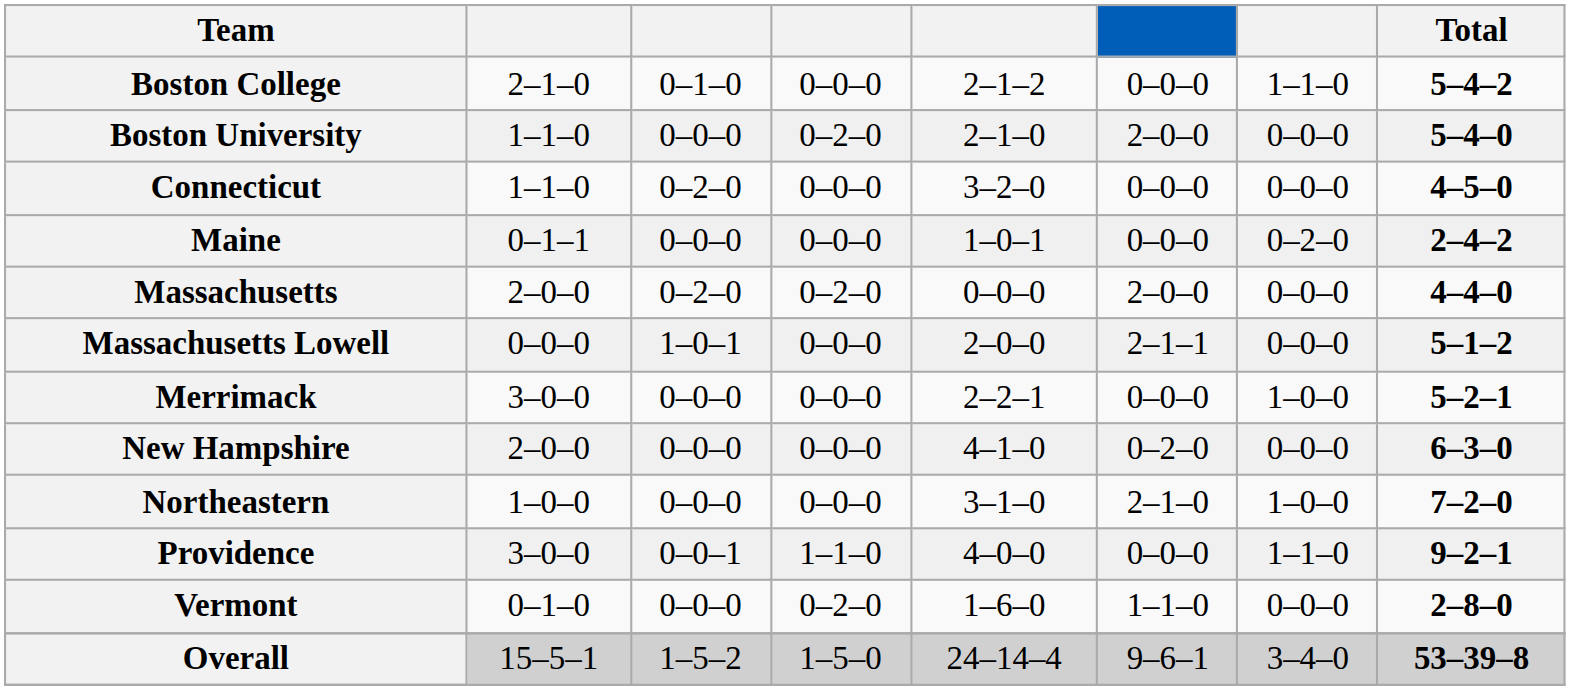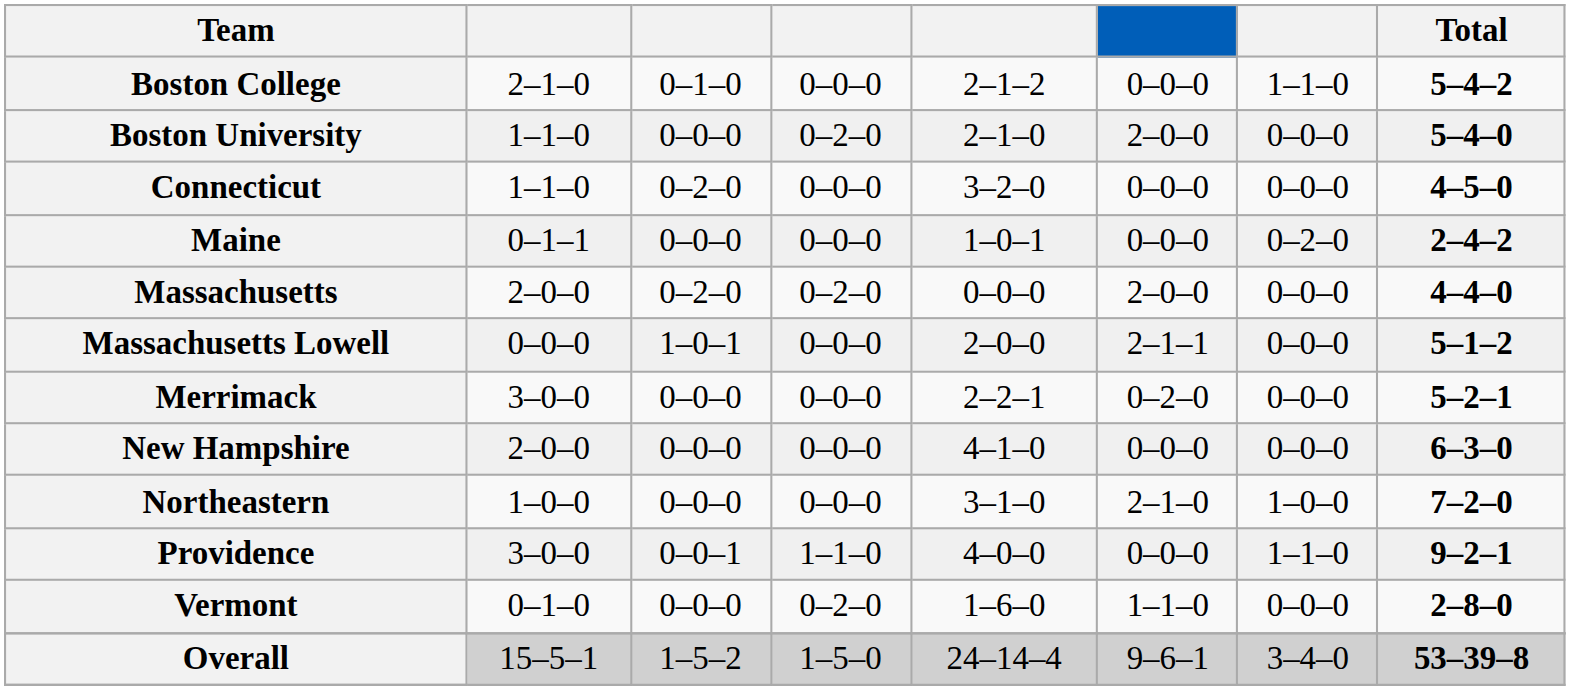(1168, 396) 0–0–0 -> (1168, 396) 0–2–0
(1308, 396) 1–0–0 -> (1308, 396) 0–0–0
(1168, 448) 0–2–0 -> (1168, 448) 0–0–0
